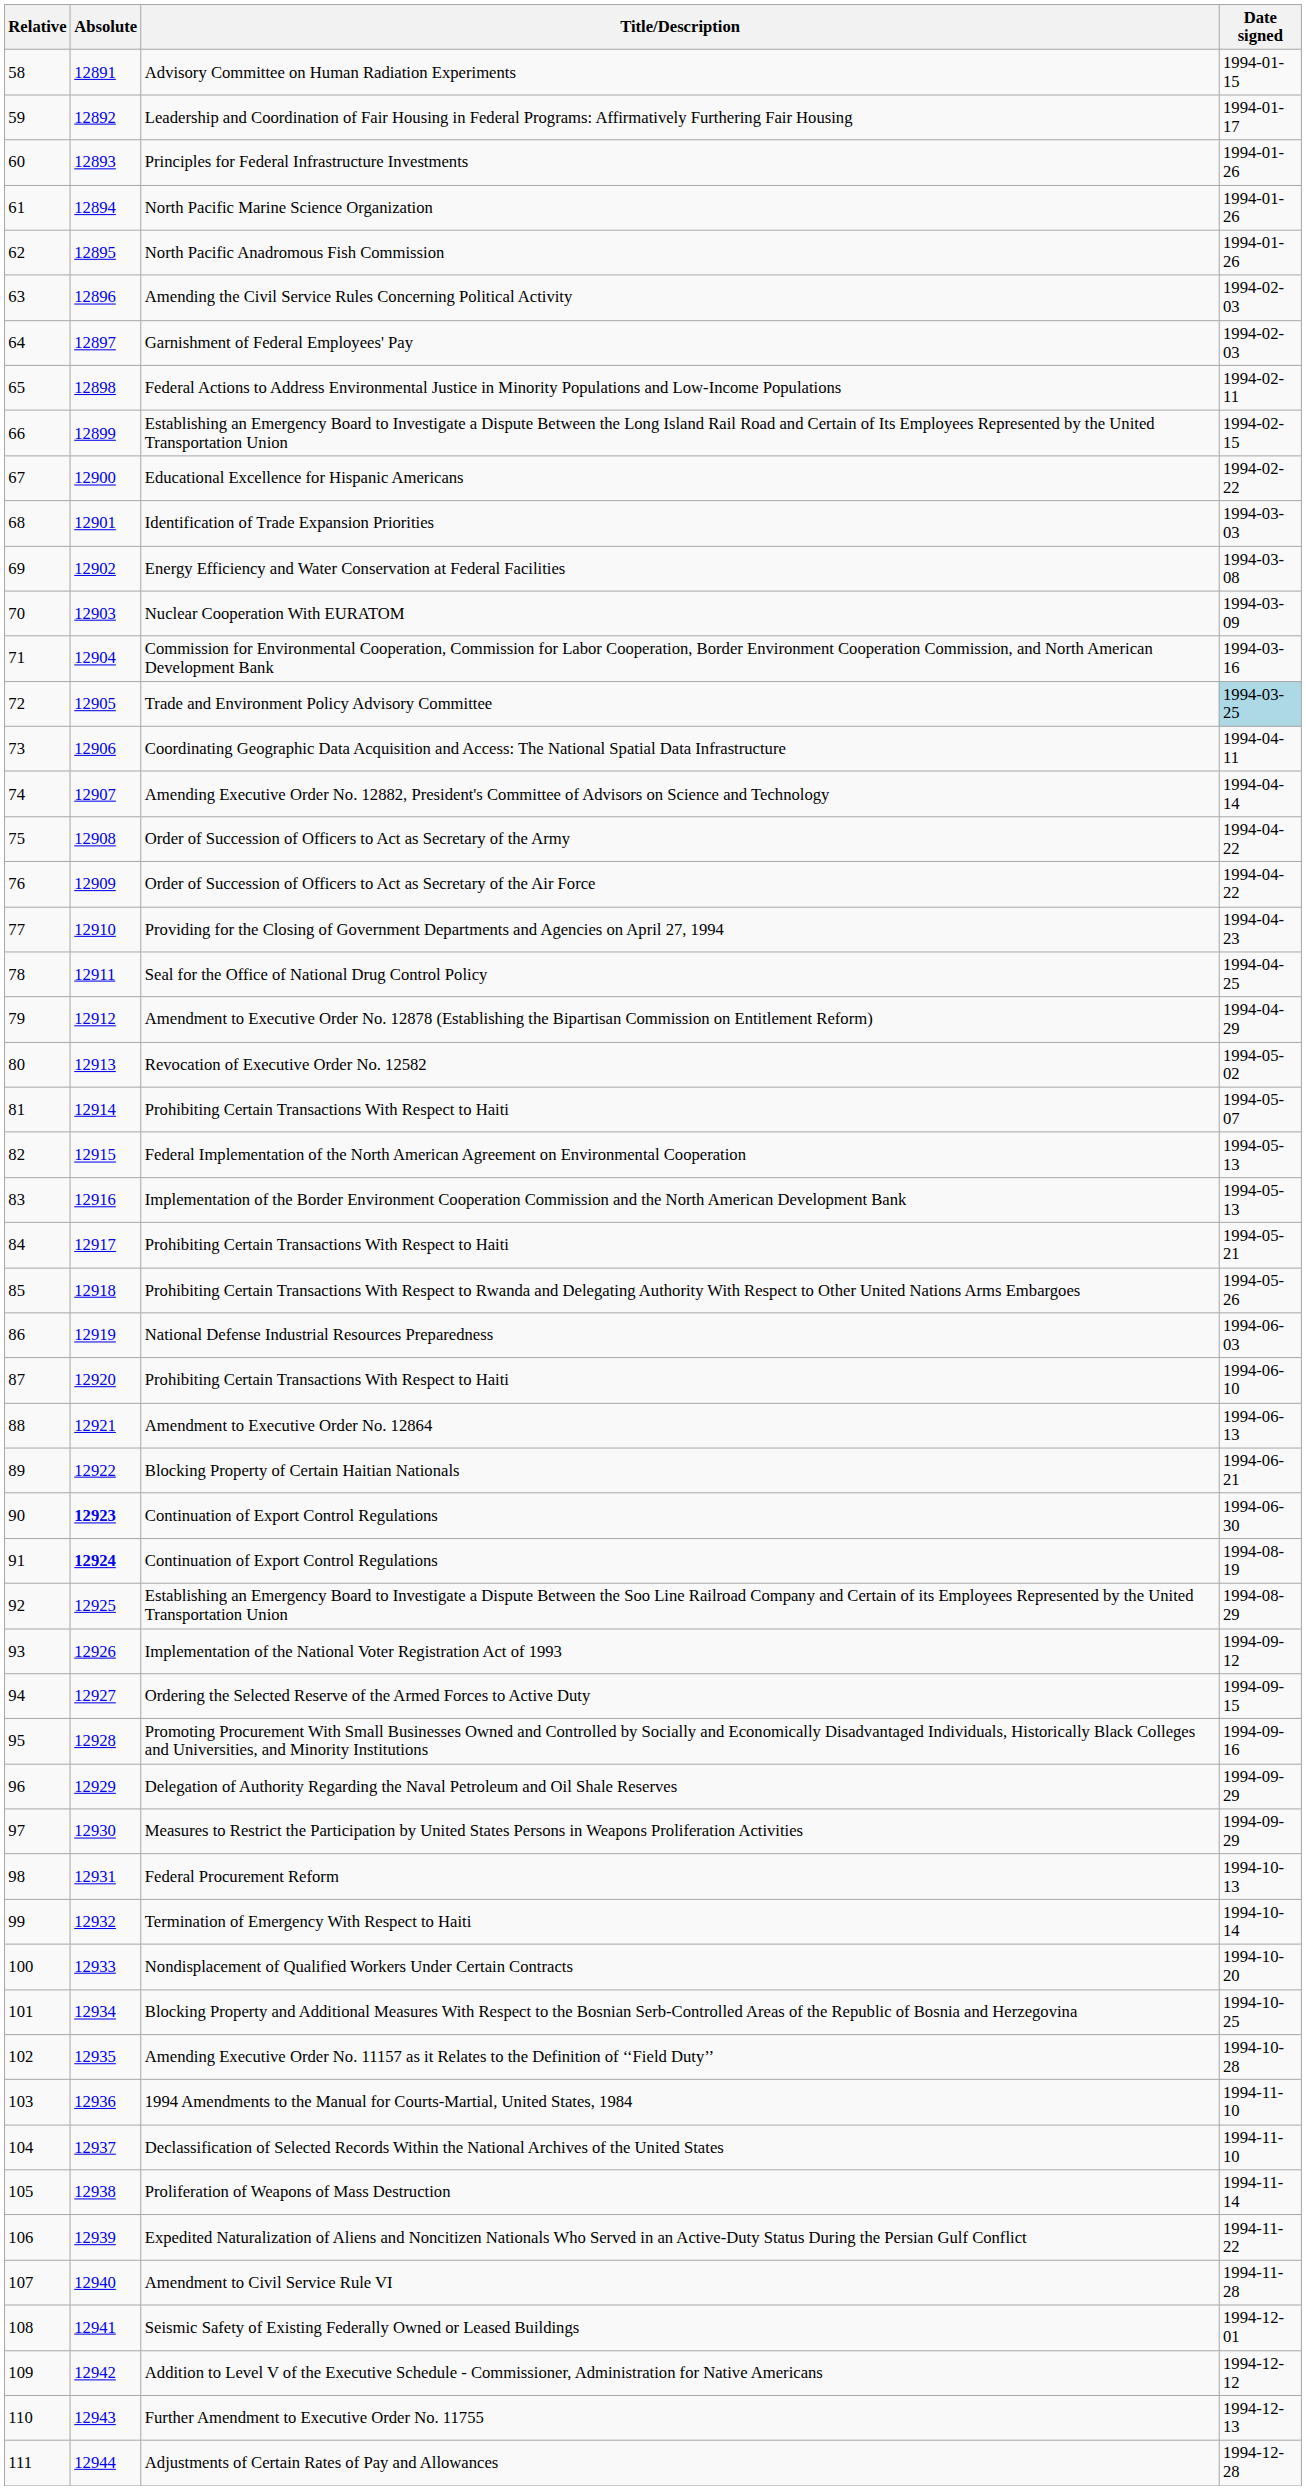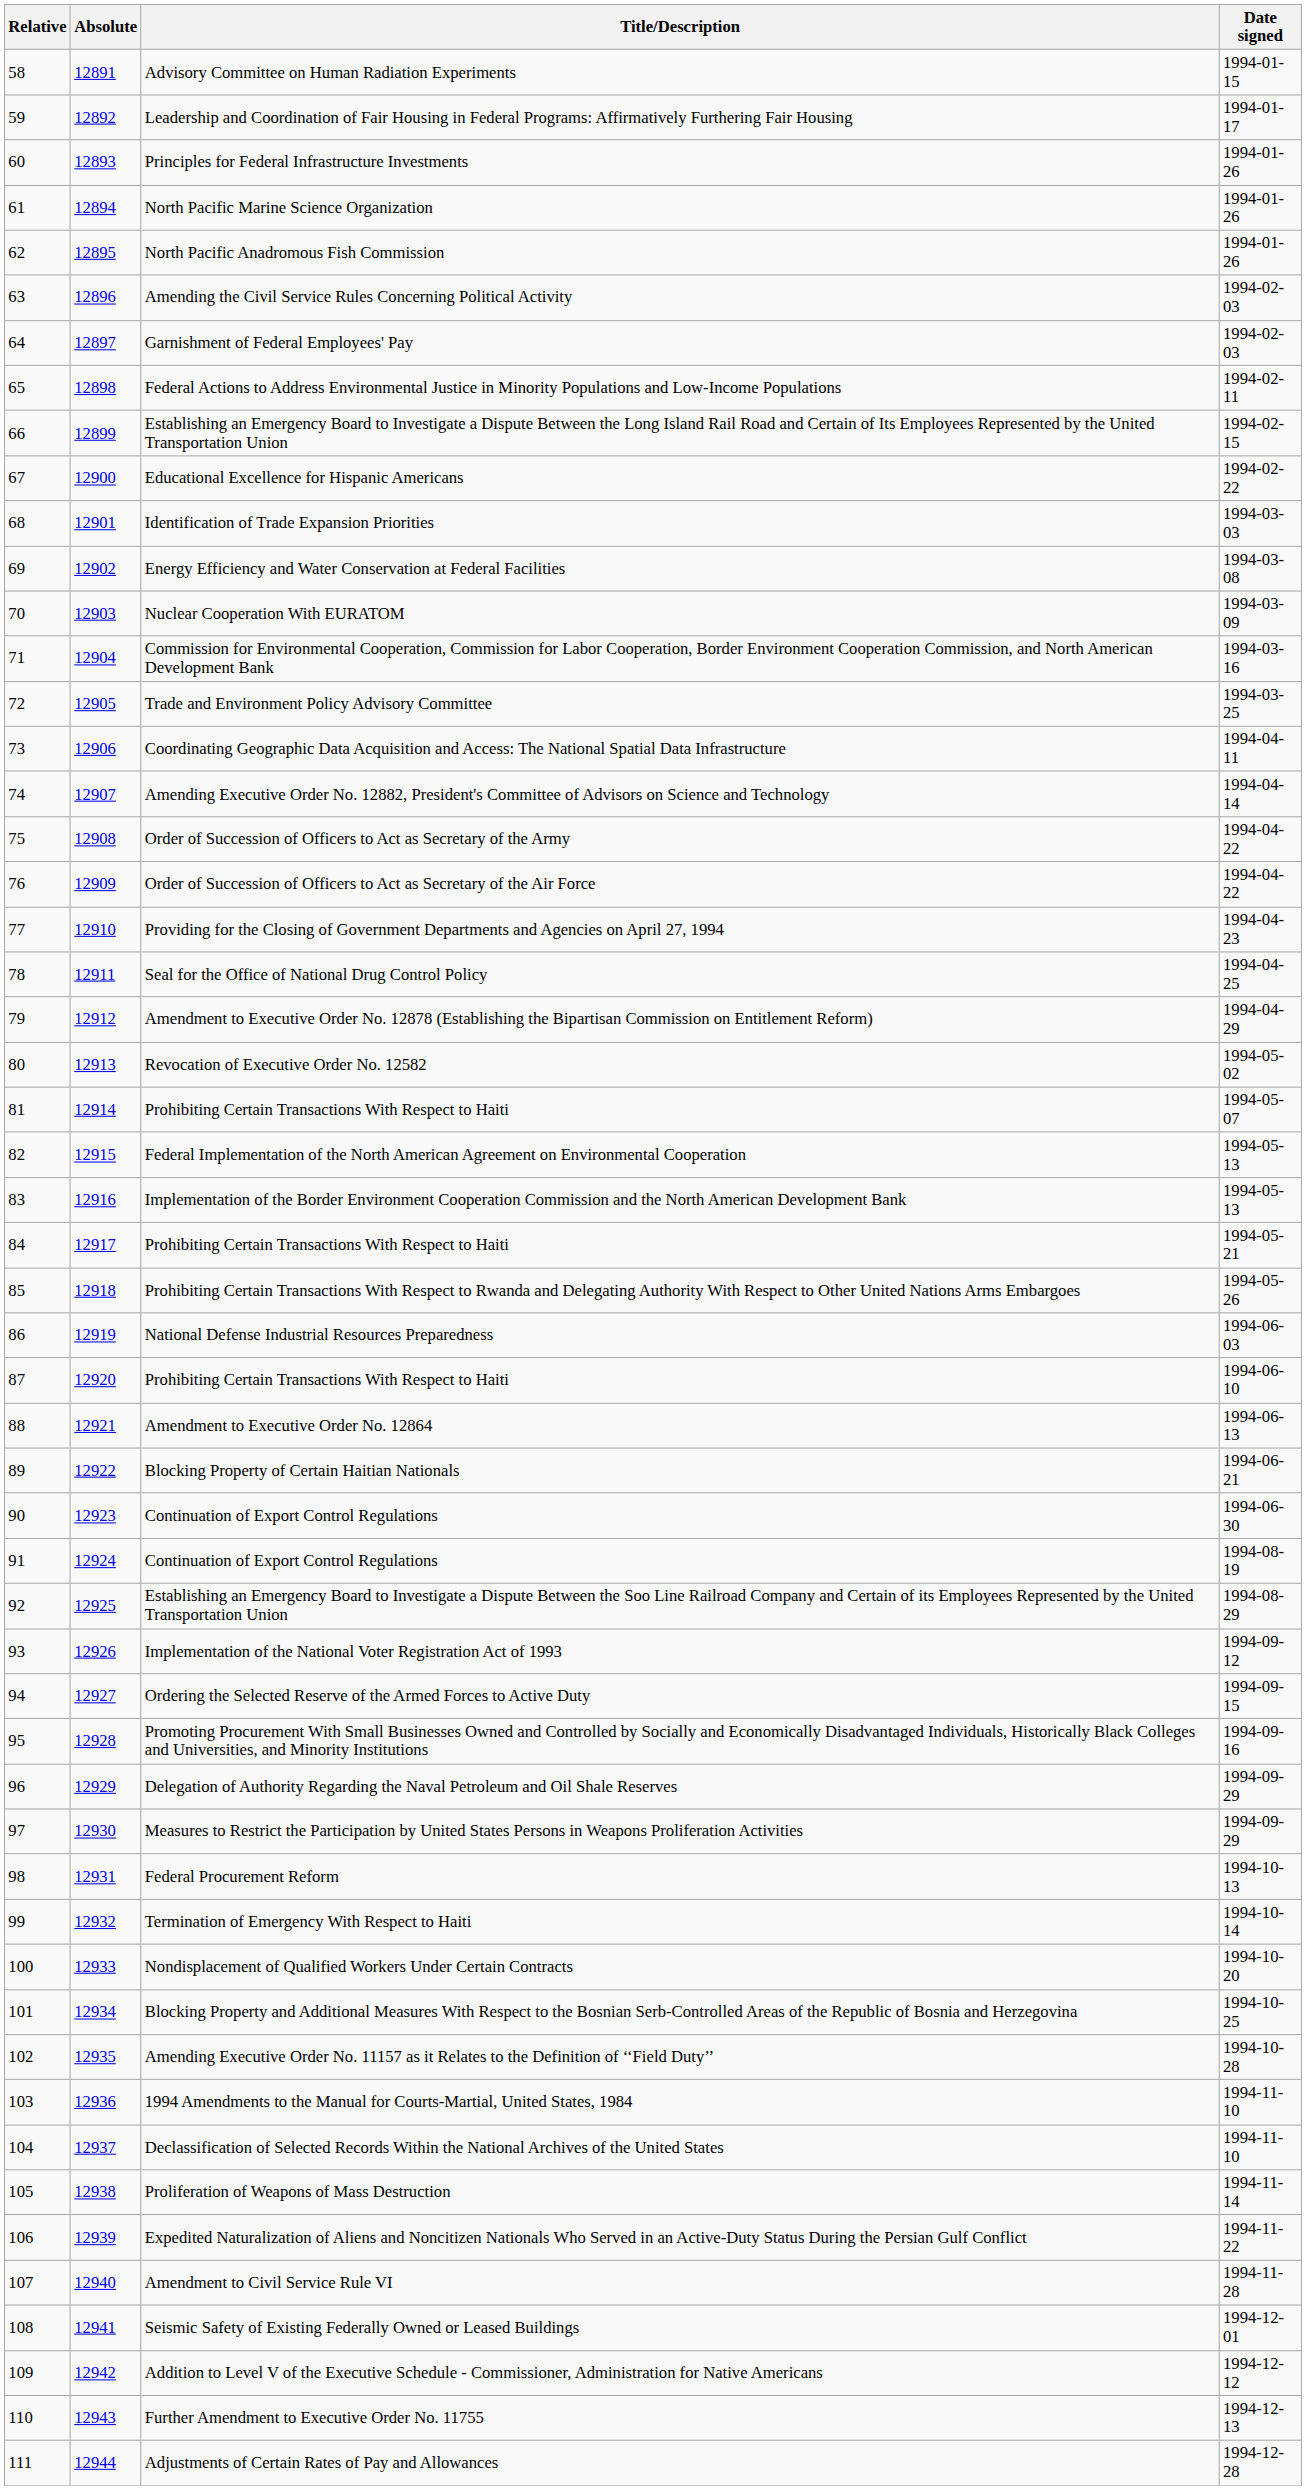(1254, 703) lightblue background -> (1254, 703) no background
(95, 1515) bold -> (95, 1515) normal
(95, 1560) bold -> (95, 1560) normal
